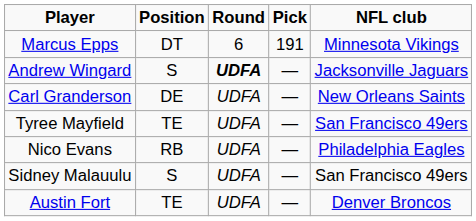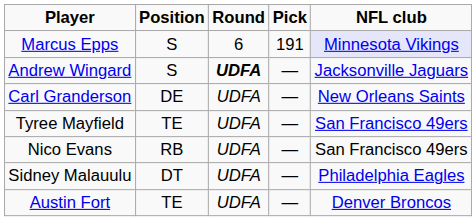(172, 44) DT -> (172, 44) S
(391, 44) no background -> (391, 44) lavender background
(391, 149) Philadelphia Eagles -> (391, 149) San Francisco 49ers
(172, 176) S -> (172, 176) DT
(391, 176) San Francisco 49ers -> (391, 176) Philadelphia Eagles
